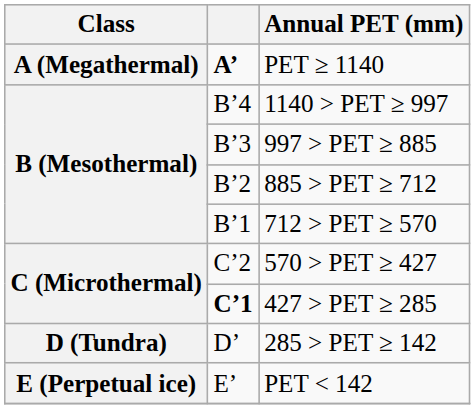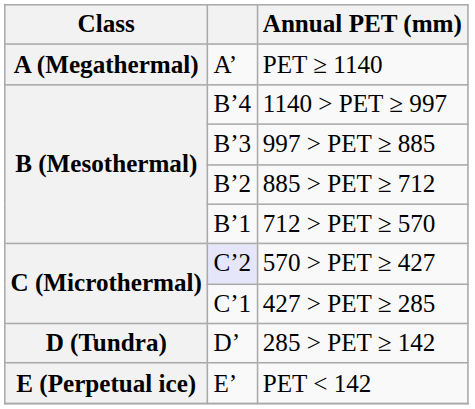(226, 64) bold -> (225, 64) normal
(232, 263) no background -> (232, 263) lavender background
(233, 303) bold -> (232, 303) normal
